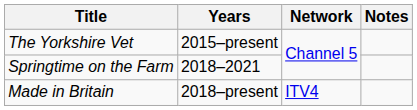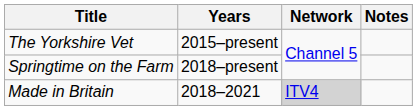(221, 67) 2018–2021 -> (229, 67) 2018–present
(229, 92) 2018–present -> (221, 92) 2018–2021
(302, 92) no background -> (302, 92) lightgrey background
